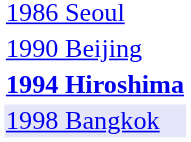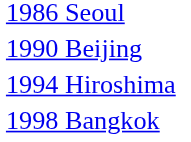(95, 84) bold -> (91, 84) normal
(83, 120) lavender background -> (83, 120) no background
